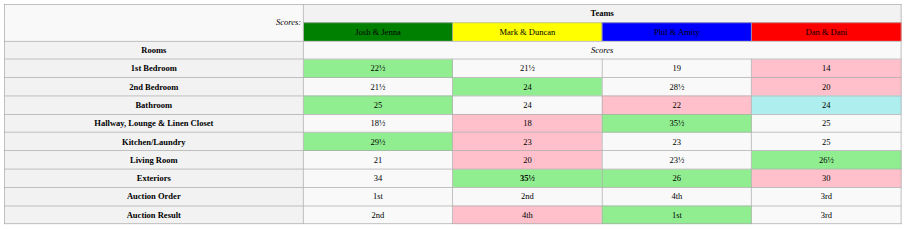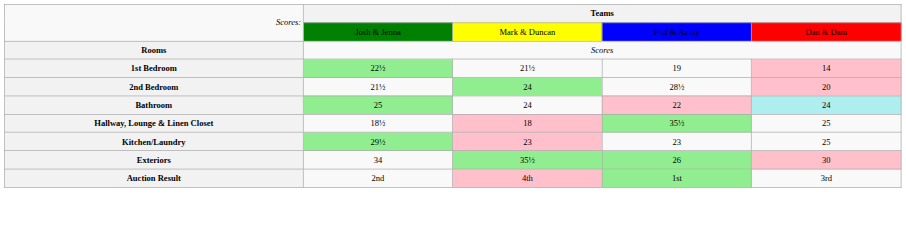- row: (154, 160)
(527, 178) bold -> (527, 160) normal
- row: (154, 197)
